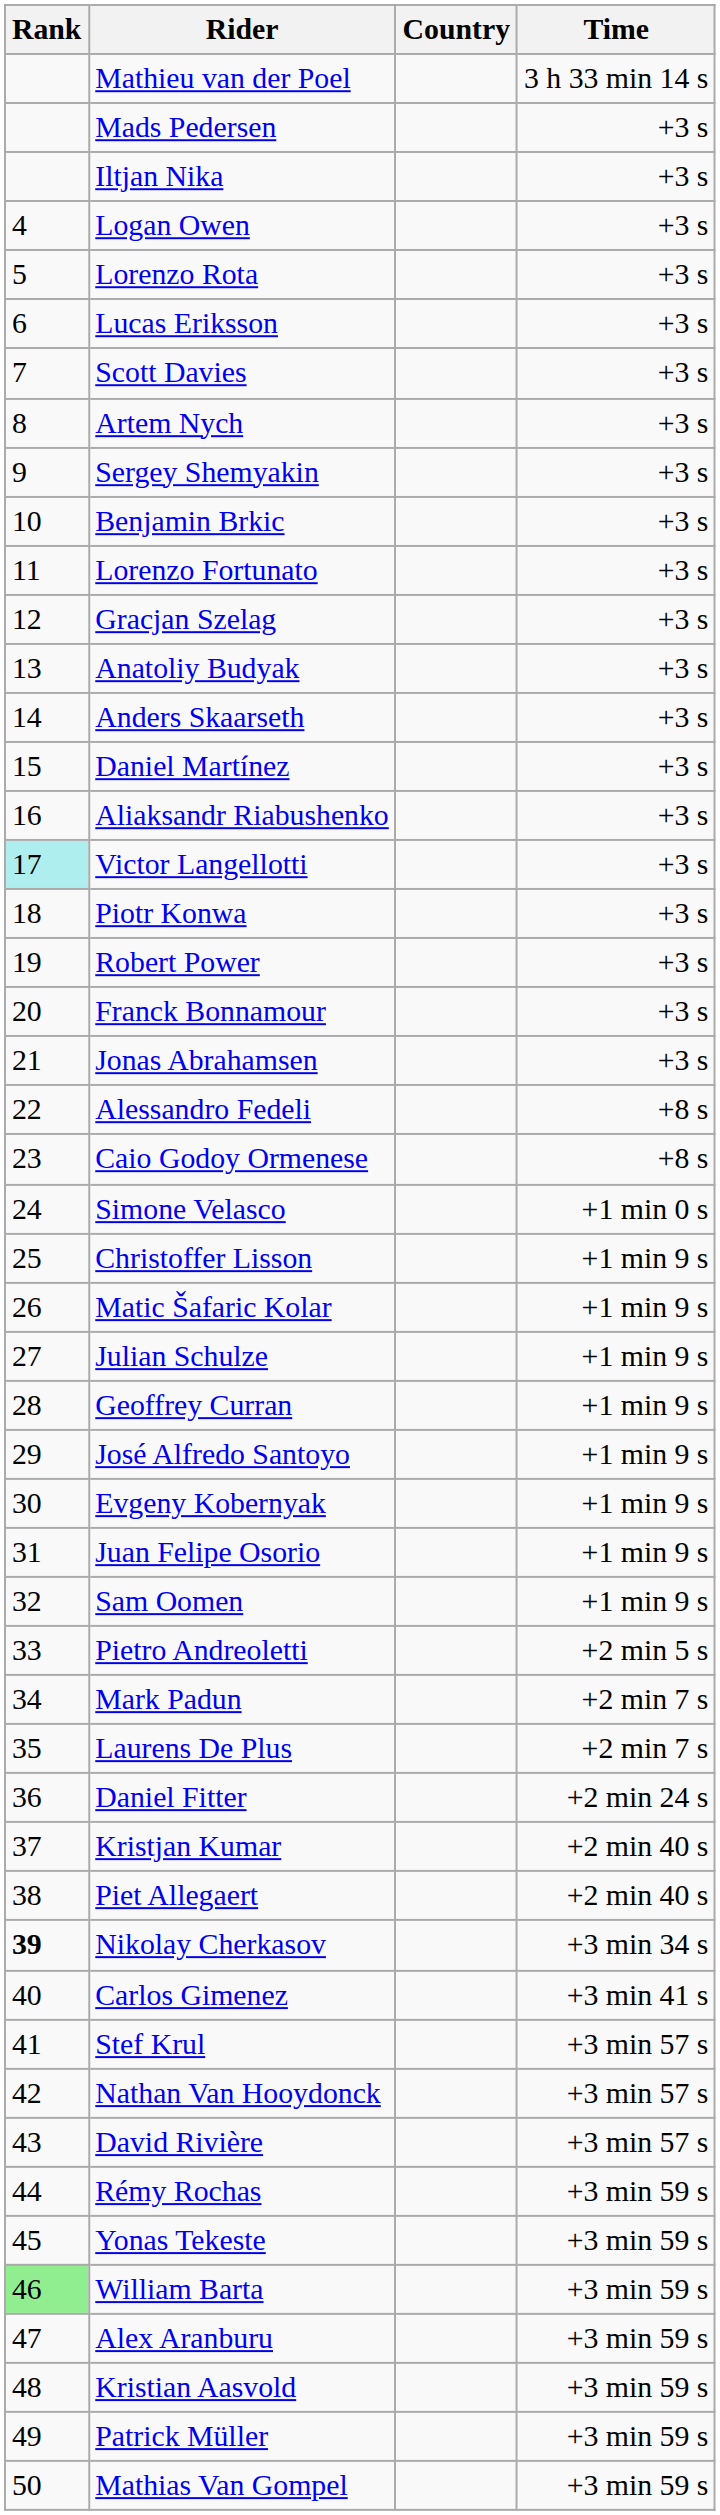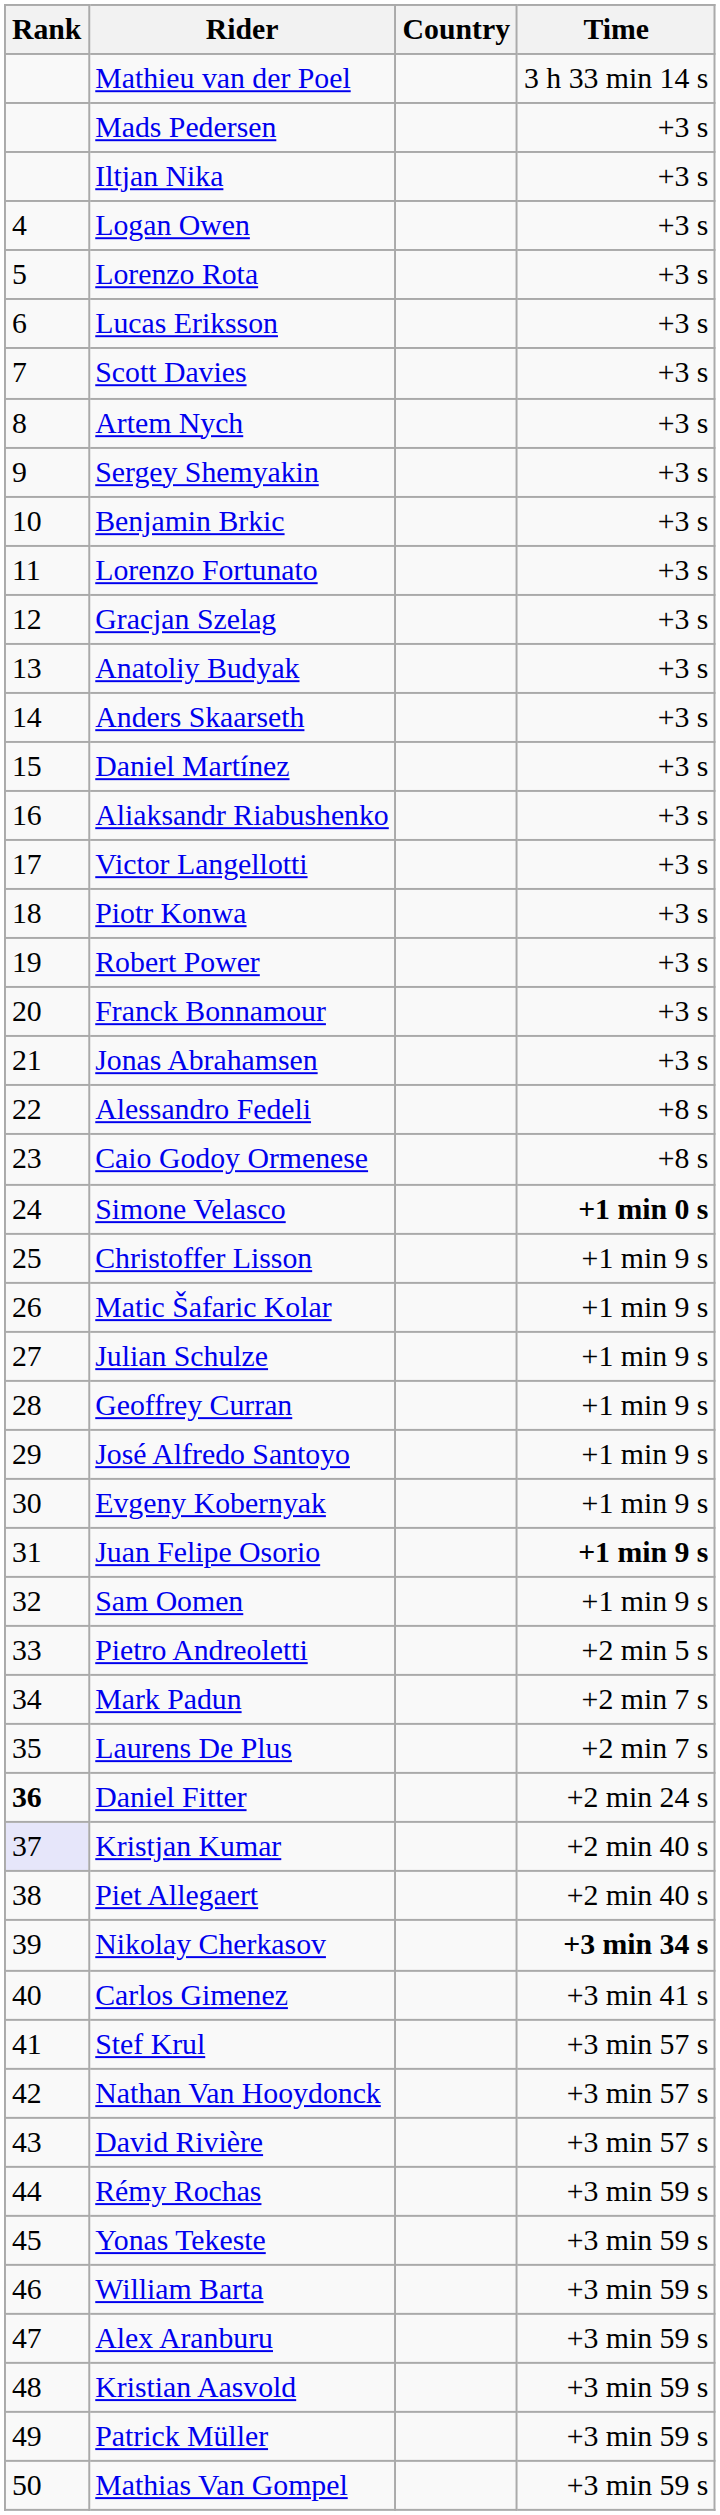(27, 864) paleturquoise background -> (27, 864) no background
(645, 1208) normal -> (643, 1208) bold
(645, 1552) normal -> (643, 1552) bold
(27, 1797) normal -> (27, 1797) bold
(27, 1846) no background -> (27, 1846) lavender background
(27, 1945) bold -> (27, 1945) normal
(638, 1945) normal -> (636, 1945) bold
(27, 2288) lightgreen background -> (27, 2288) no background
